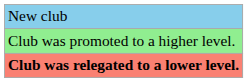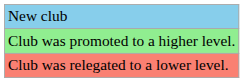(124, 65) bold -> (118, 65) normal
